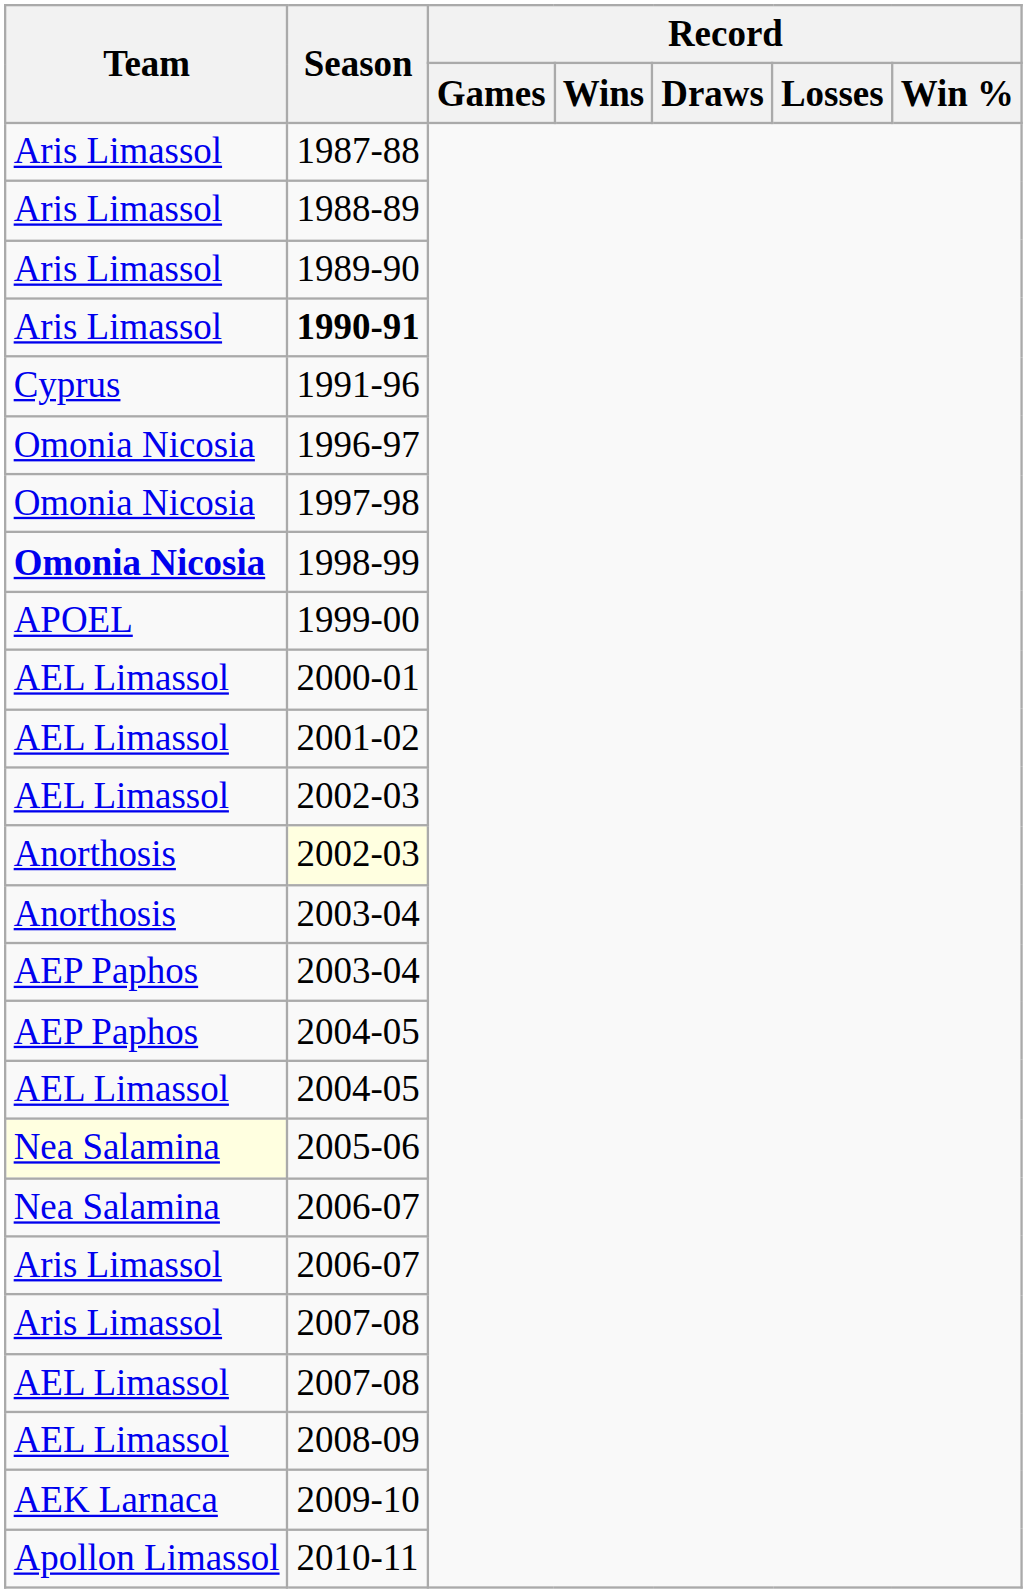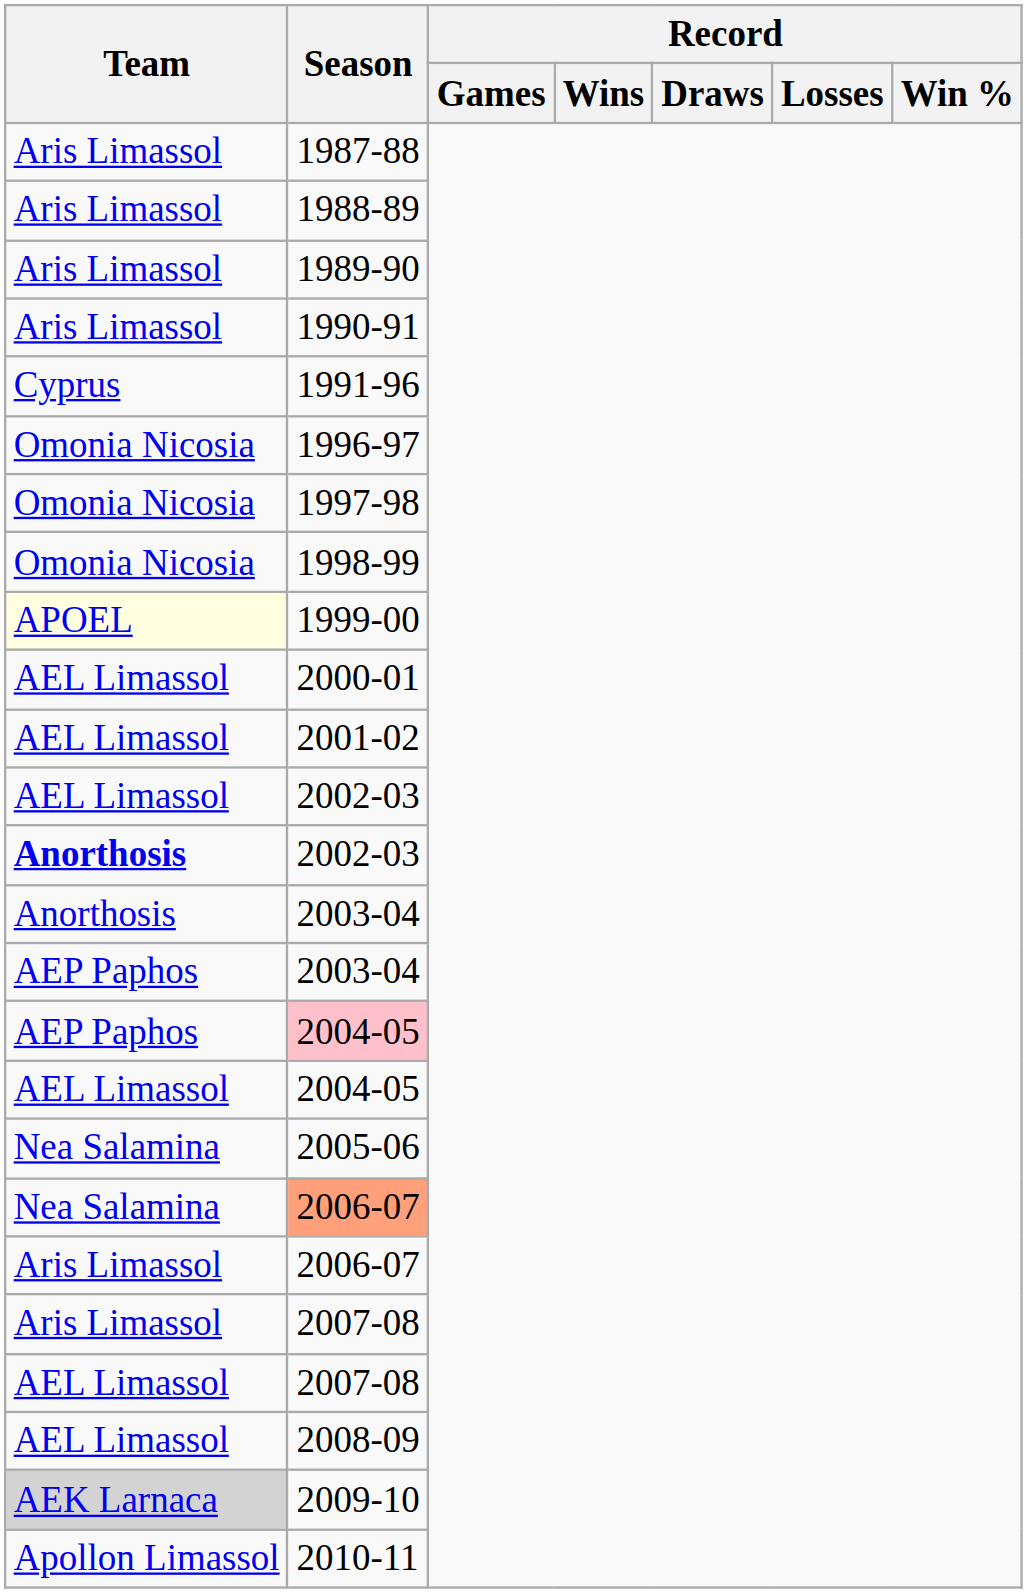(358, 326) bold -> (358, 326) normal
(139, 561) bold -> (134, 561) normal
(73, 619) no background -> (73, 619) lightyellow background
(95, 854) normal -> (100, 854) bold
(358, 854) lightyellow background -> (358, 854) no background
(358, 1030) no background -> (358, 1030) pink background
(117, 1147) lightyellow background -> (117, 1147) no background
(358, 1206) no background -> (358, 1206) lightsalmon background
(116, 1499) no background -> (116, 1499) lightgrey background
